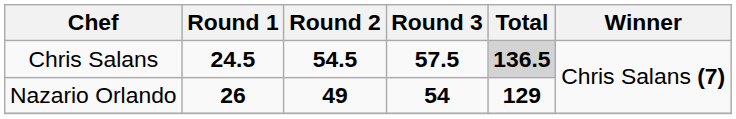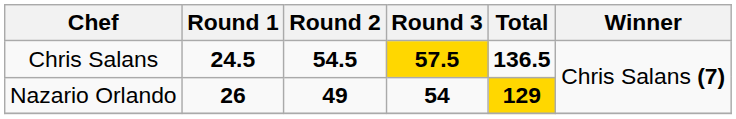(437, 58) no background -> (437, 58) gold background
(522, 58) lightgrey background -> (522, 58) no background
(522, 95) no background -> (522, 95) gold background
